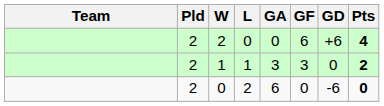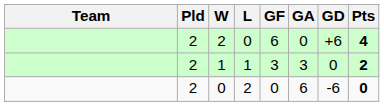columns swapped: (304, 16) <-> (275, 16)
